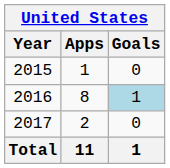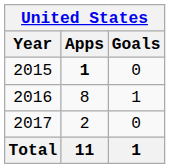(85, 71) normal -> (85, 71) bold
(136, 97) lightblue background -> (136, 97) no background
